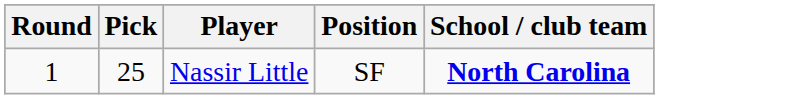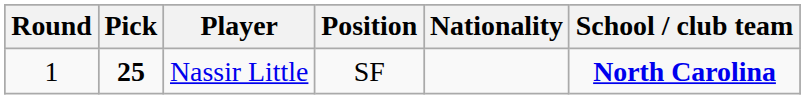+ column: (497, 26)
(131, 70) normal -> (131, 70) bold
